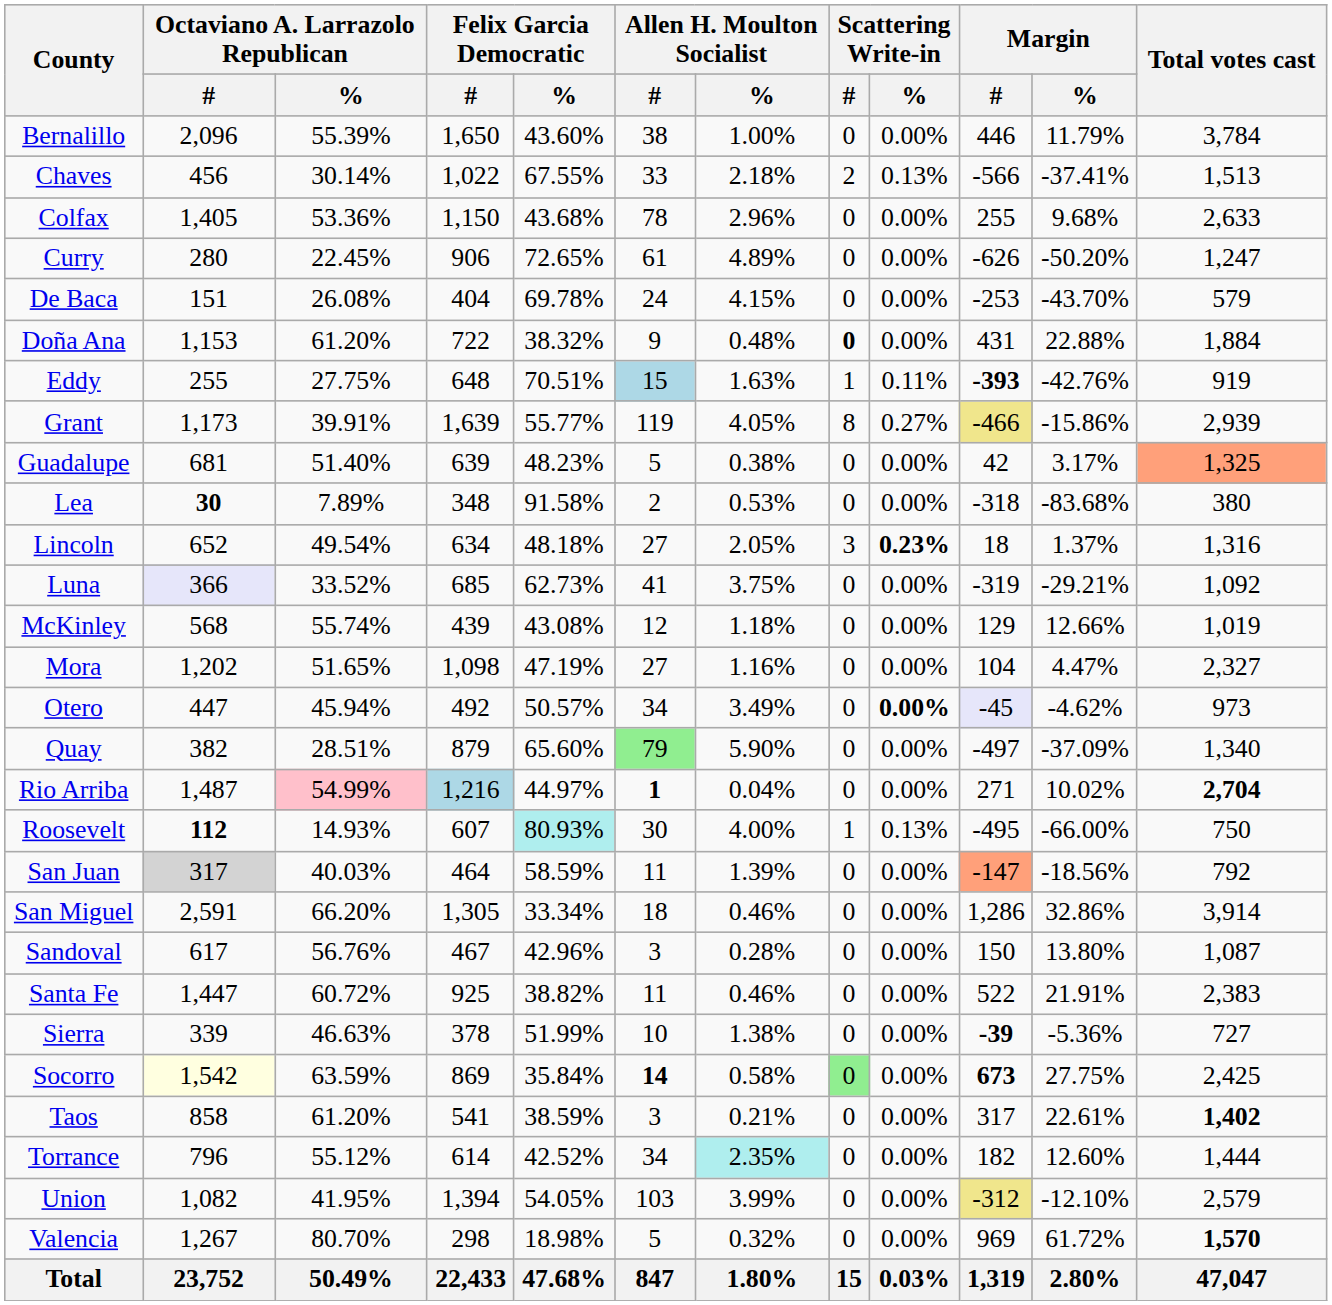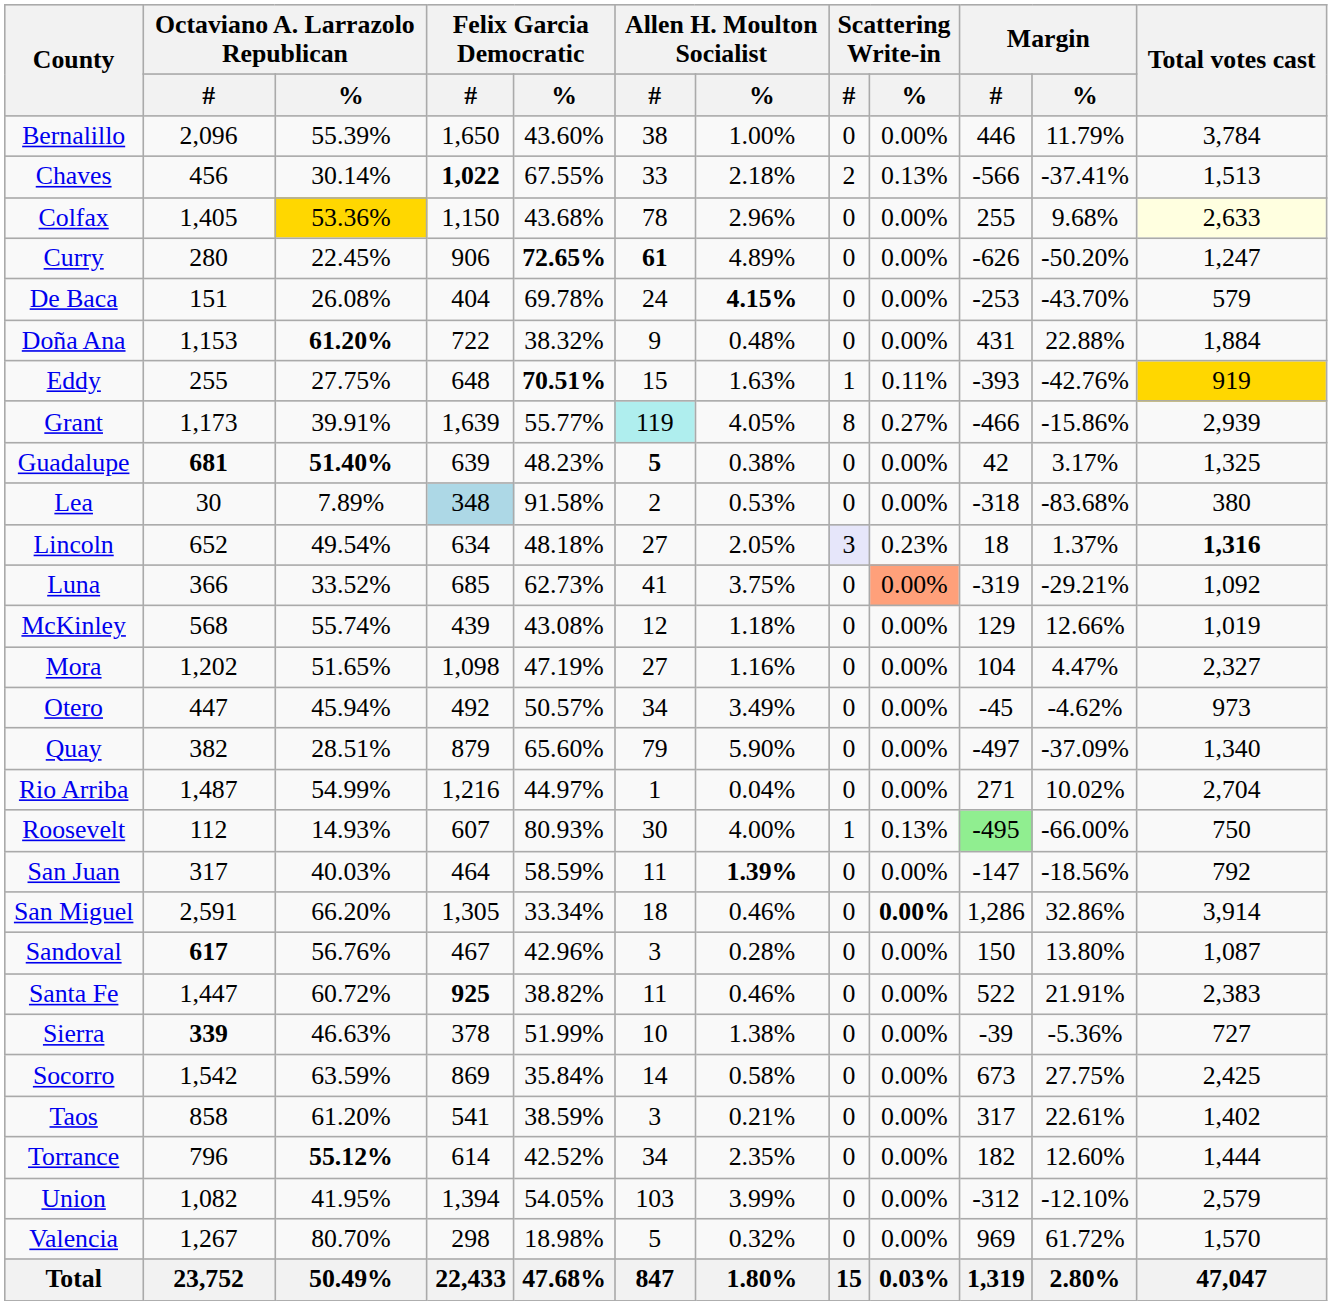(471, 176) normal -> (471, 176) bold
(351, 217) no background -> (351, 217) gold background
(1232, 217) no background -> (1232, 217) lightyellow background
(564, 258) normal -> (564, 258) bold
(655, 258) normal -> (655, 258) bold
(762, 299) normal -> (762, 299) bold
(351, 339) normal -> (351, 339) bold
(849, 339) bold -> (849, 339) normal
(564, 380) normal -> (564, 380) bold
(655, 380) lightblue background -> (655, 380) no background
(996, 380) bold -> (996, 380) normal
(1232, 380) no background -> (1232, 380) gold background
(655, 421) no background -> (655, 421) paleturquoise background
(996, 421) khaki background -> (996, 421) no background
(209, 462) normal -> (209, 462) bold
(351, 462) normal -> (351, 462) bold
(655, 462) normal -> (655, 462) bold
(1232, 462) lightsalmon background -> (1232, 462) no background
(209, 503) bold -> (209, 503) normal
(471, 503) no background -> (471, 503) lightblue background
(849, 544) no background -> (849, 544) lavender background
(914, 544) bold -> (914, 544) normal
(1232, 544) normal -> (1232, 544) bold
(209, 585) lavender background -> (209, 585) no background
(914, 585) no background -> (914, 585) lightsalmon background
(914, 707) bold -> (914, 707) normal
(996, 707) lavender background -> (996, 707) no background
(655, 748) lightgreen background -> (655, 748) no background
(351, 789) pink background -> (351, 789) no background
(471, 789) lightblue background -> (471, 789) no background
(655, 789) bold -> (655, 789) normal
(1232, 789) bold -> (1232, 789) normal
(209, 830) bold -> (209, 830) normal
(564, 830) paleturquoise background -> (564, 830) no background
(996, 830) no background -> (996, 830) lightgreen background
(209, 870) lightgrey background -> (209, 870) no background
(762, 870) normal -> (762, 870) bold
(996, 870) lightsalmon background -> (996, 870) no background
(914, 911) normal -> (914, 911) bold
(209, 952) normal -> (209, 952) bold
(471, 993) normal -> (471, 993) bold
(209, 1034) normal -> (209, 1034) bold
(996, 1034) bold -> (996, 1034) normal
(209, 1075) lightyellow background -> (209, 1075) no background
(655, 1075) bold -> (655, 1075) normal
(849, 1075) lightgreen background -> (849, 1075) no background
(996, 1075) bold -> (996, 1075) normal
(1232, 1116) bold -> (1232, 1116) normal
(351, 1156) normal -> (351, 1156) bold
(762, 1156) paleturquoise background -> (762, 1156) no background
(996, 1197) khaki background -> (996, 1197) no background
(1232, 1238) bold -> (1232, 1238) normal
